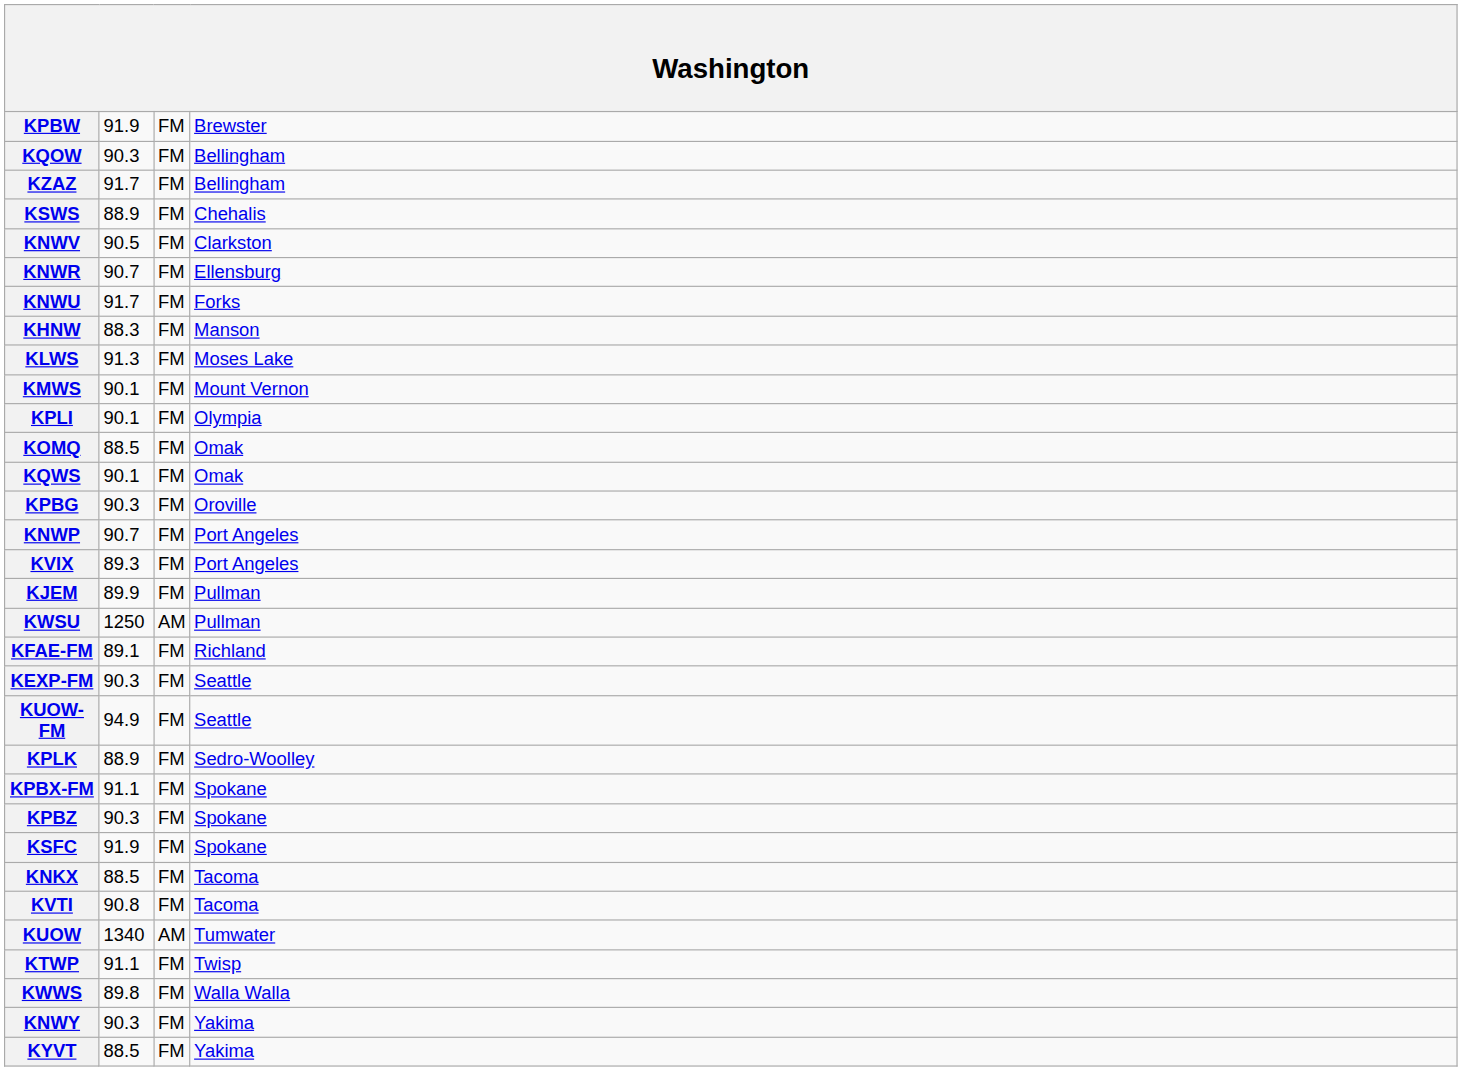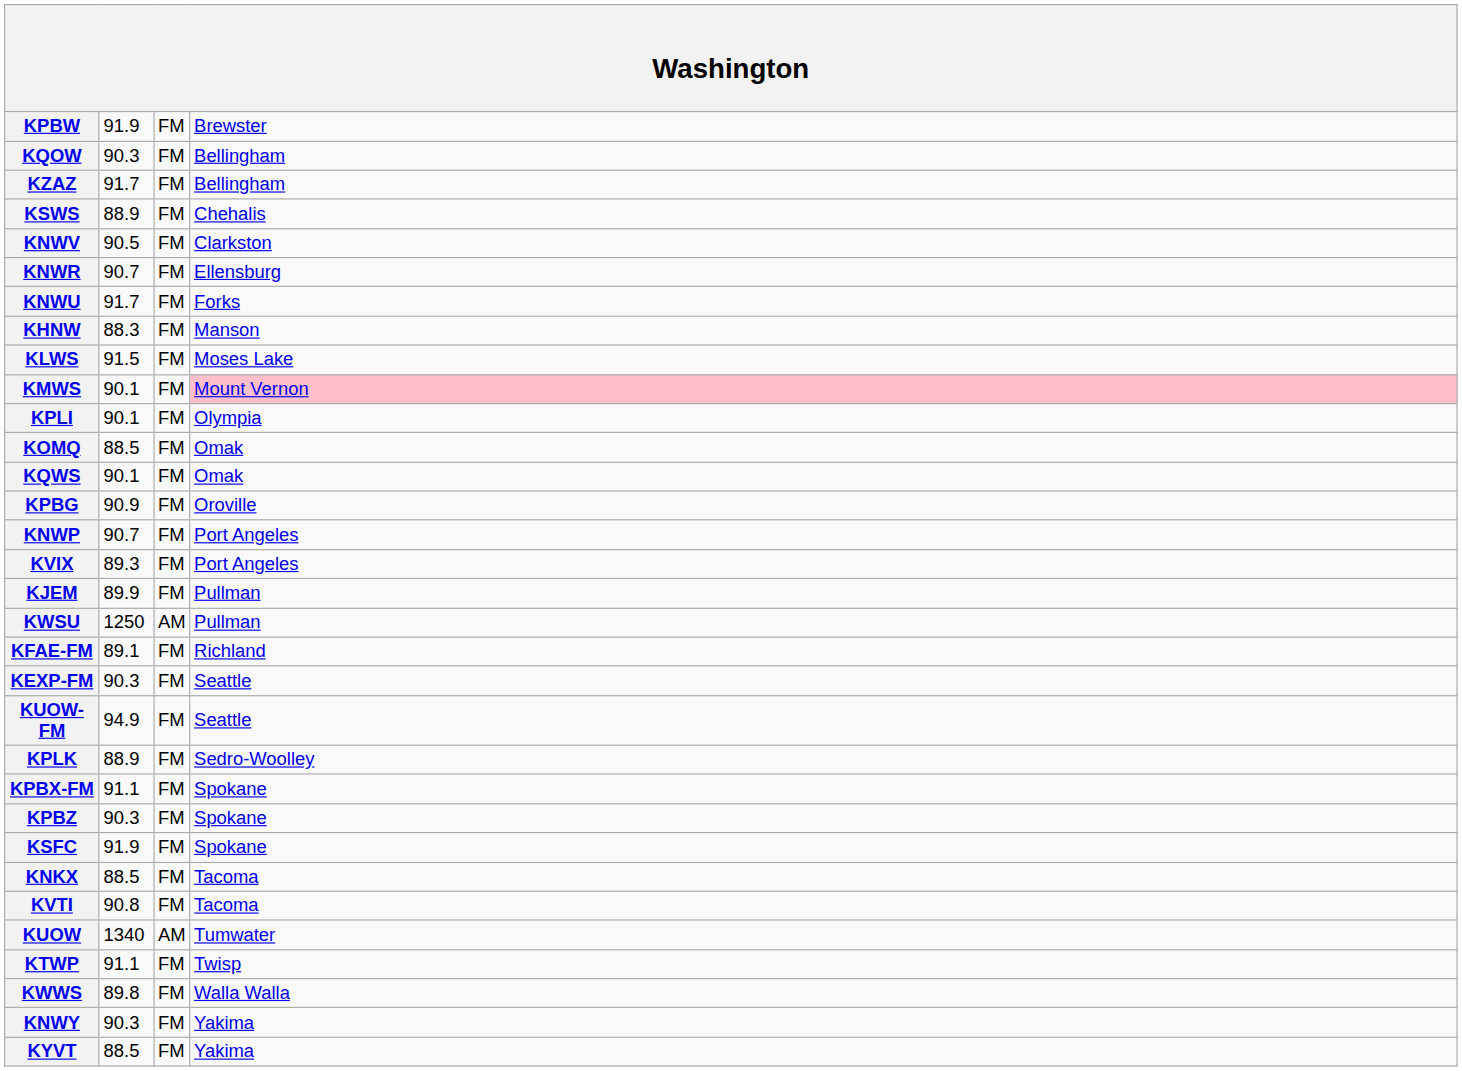(121, 359) 91.3 -> (121, 359) 91.5
(251, 388) no background -> (251, 388) pink background
(121, 505) 90.3 -> (121, 505) 90.9
